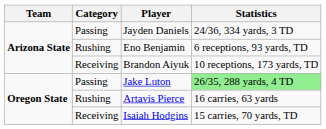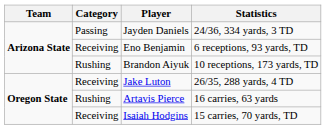(93, 47) Rushing -> (97, 47) Receiving
(97, 64) Receiving -> (93, 64) Rushing
(91, 81) Passing -> (97, 81) Receiving
(244, 81) lightgreen background -> (244, 81) no background
